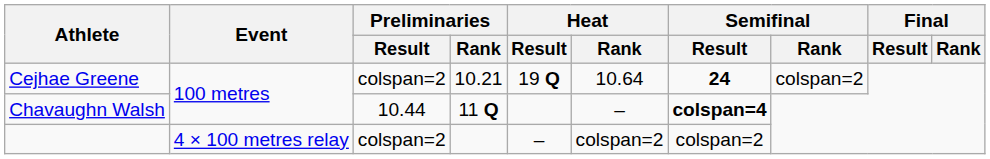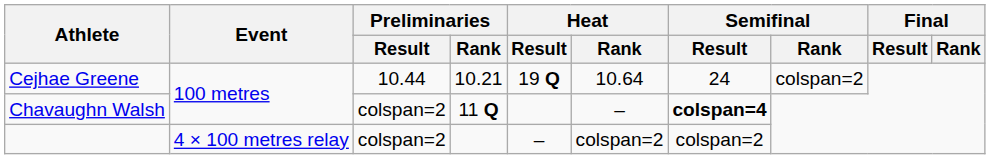(402, 79) colspan=2 -> (402, 79) 10.44
(719, 79) bold -> (719, 79) normal
(402, 109) 10.44 -> (402, 109) colspan=2
